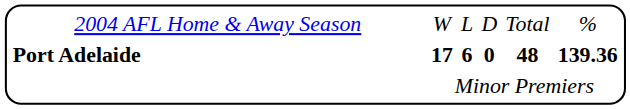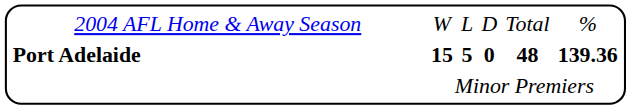(442, 55) 17 -> (442, 55) 15
(467, 55) 6 -> (467, 55) 5
